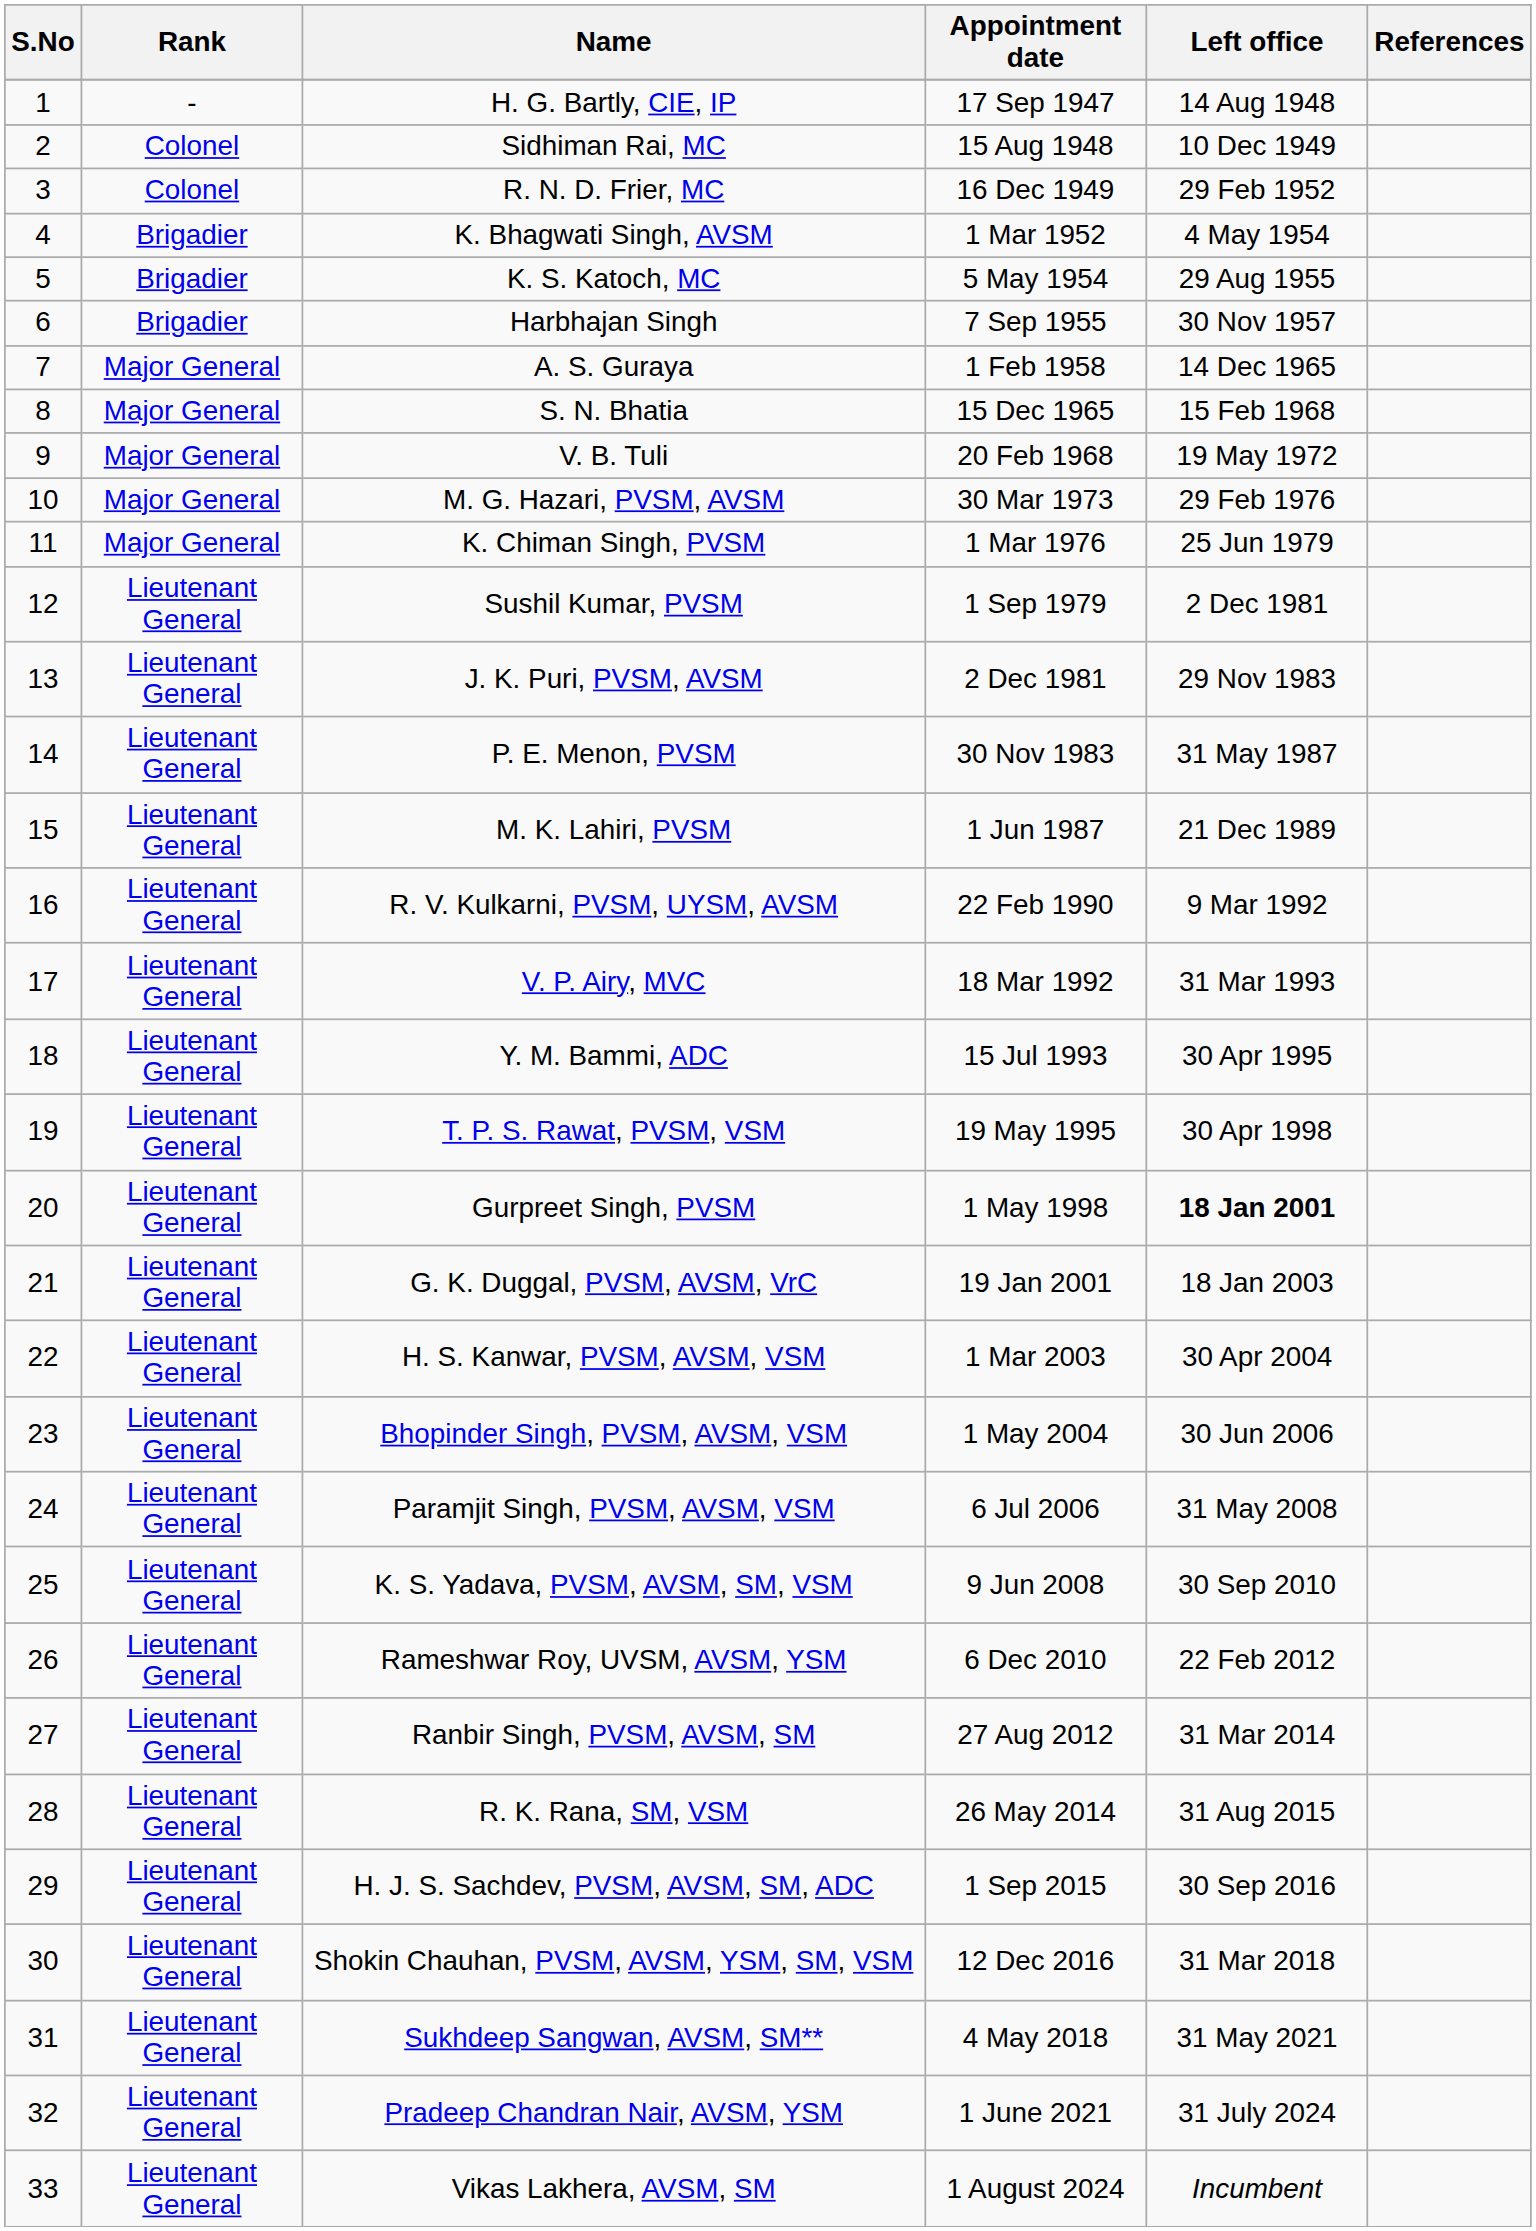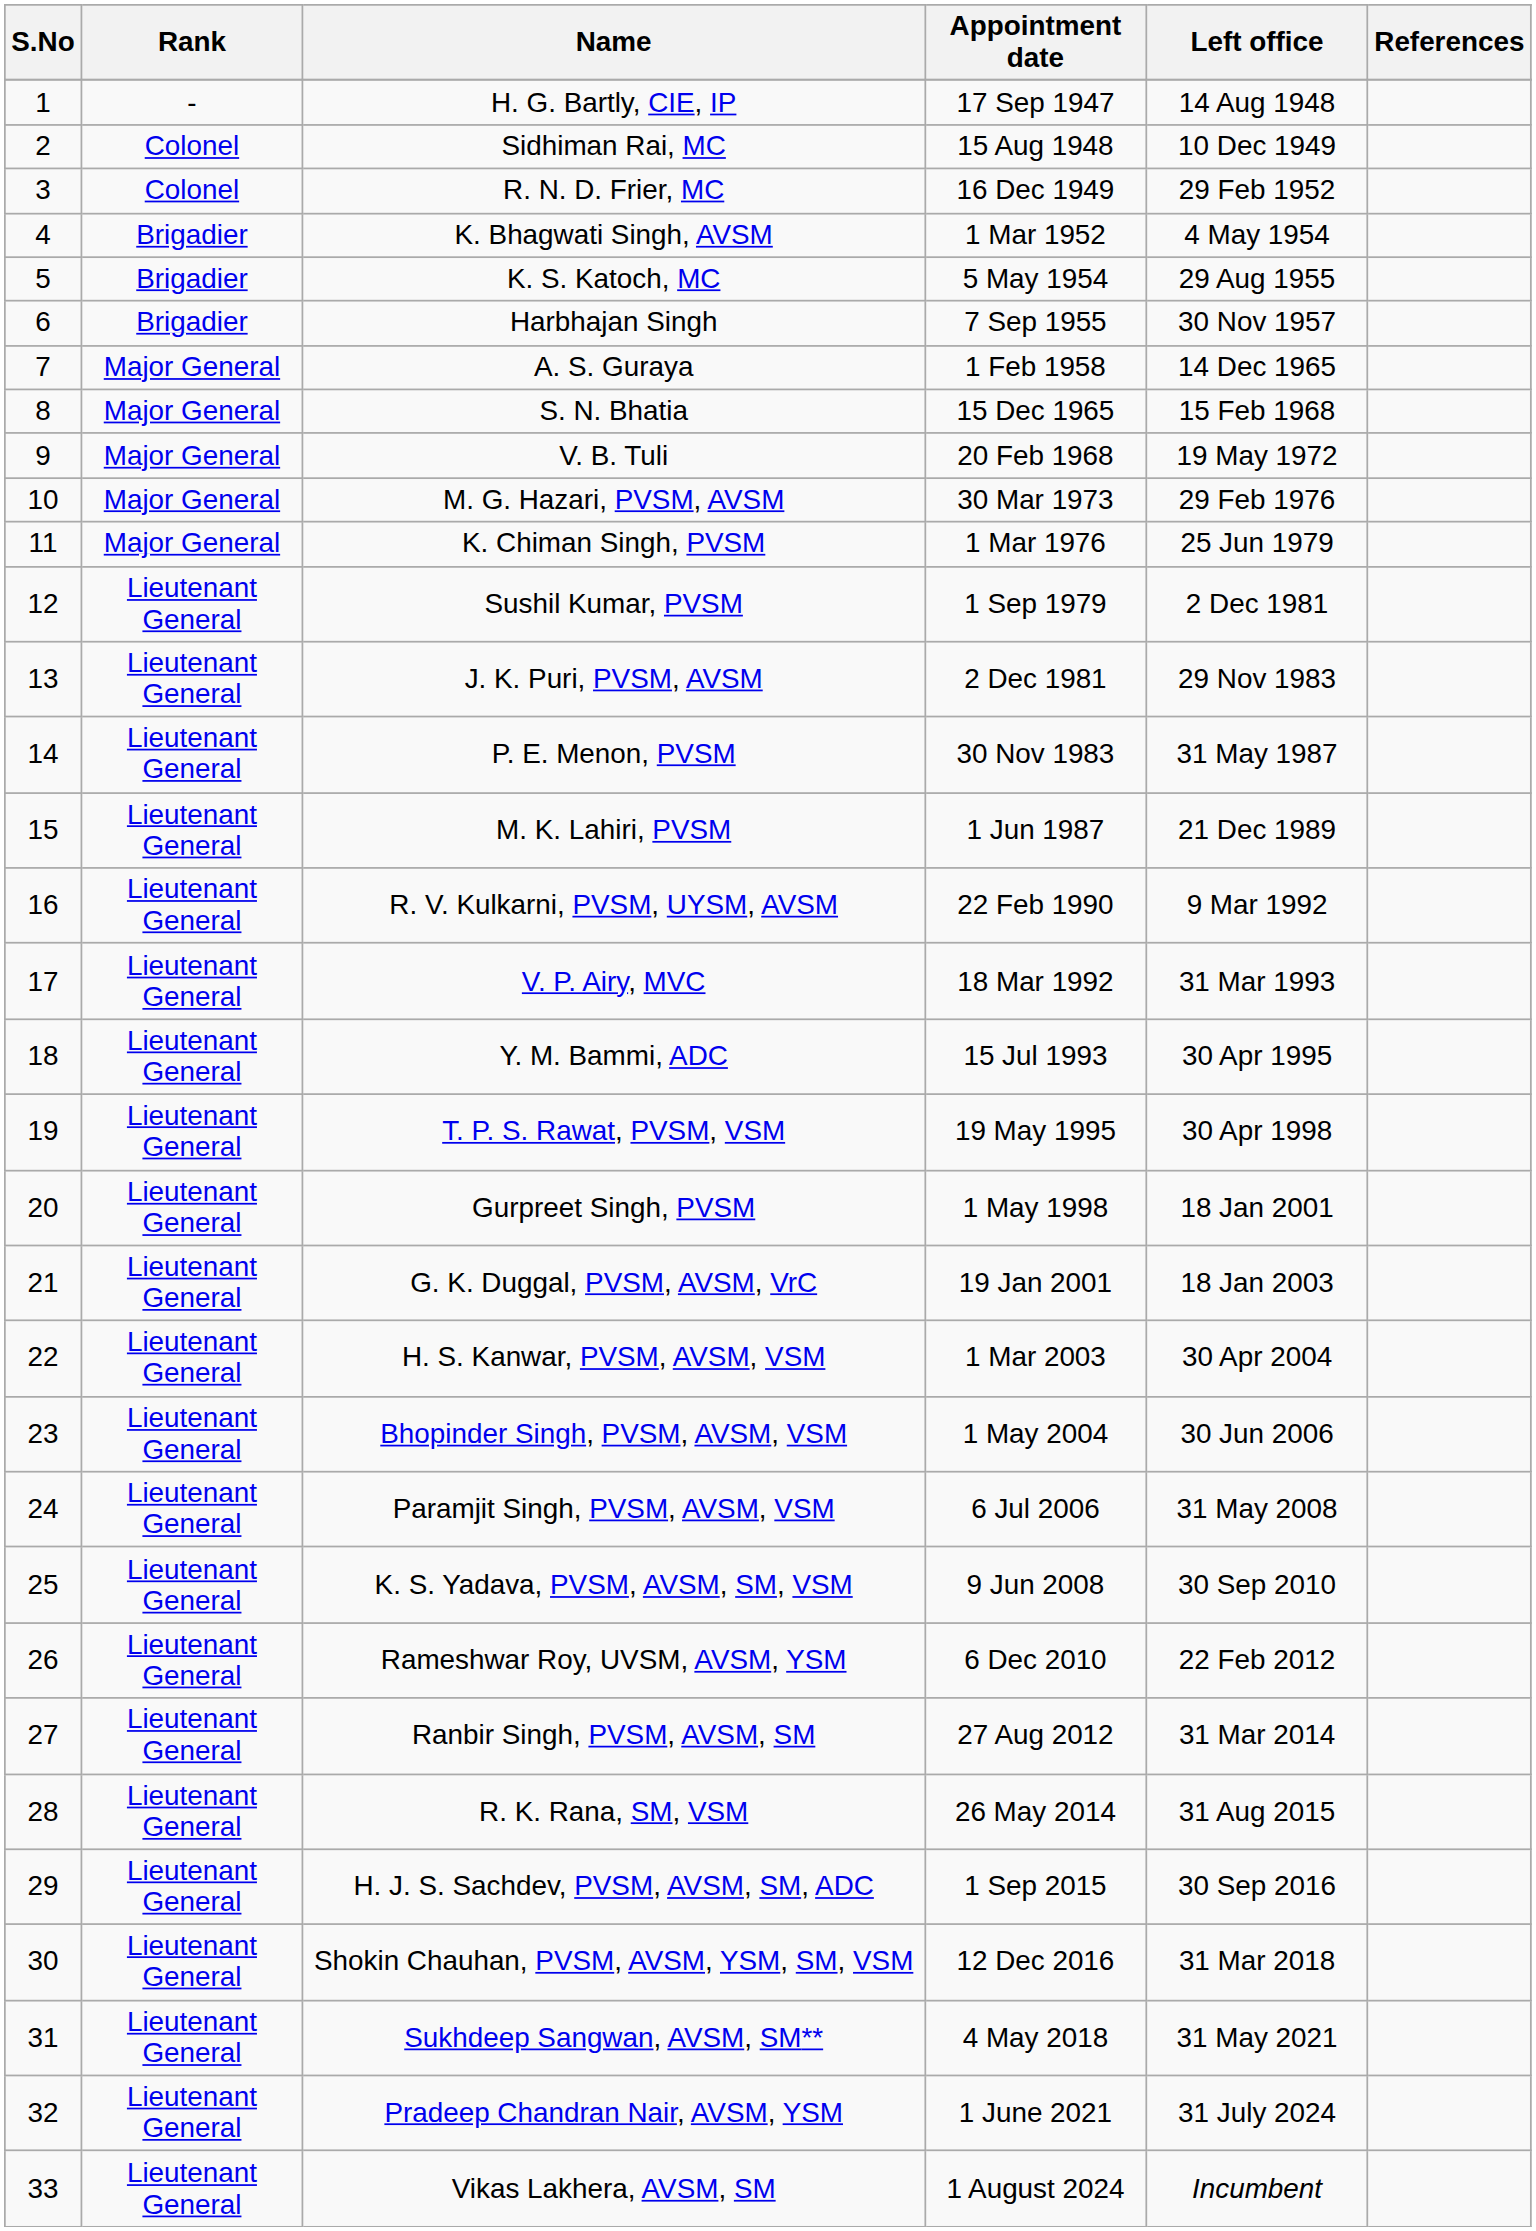(1257, 1207) bold -> (1257, 1207) normal
